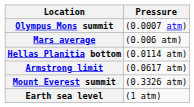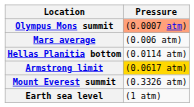(156, 26) no background -> (156, 26) lightsalmon background
(156, 68) no background -> (156, 68) gold background
